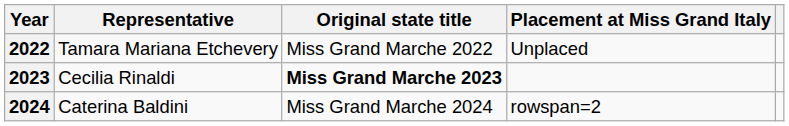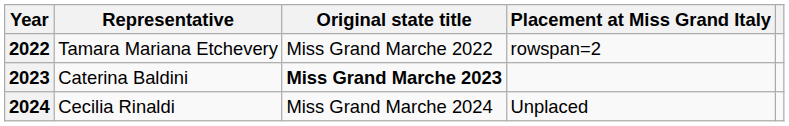(549, 48) Unplaced -> (556, 48) rowspan=2
(117, 78) Cecilia Rinaldi -> (123, 78) Caterina Baldini
(123, 107) Caterina Baldini -> (117, 107) Cecilia Rinaldi
(556, 107) rowspan=2 -> (549, 107) Unplaced
